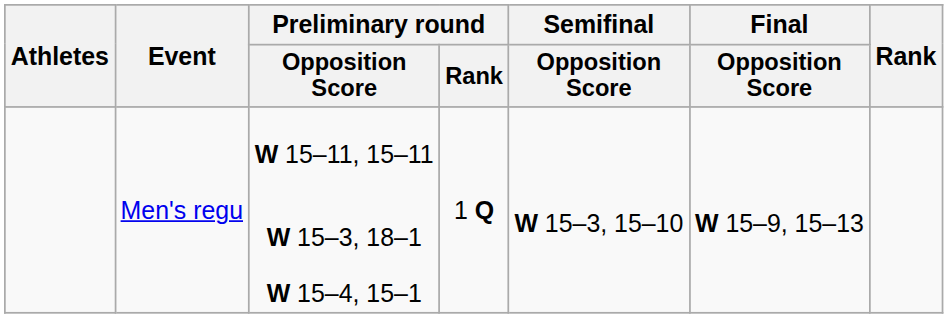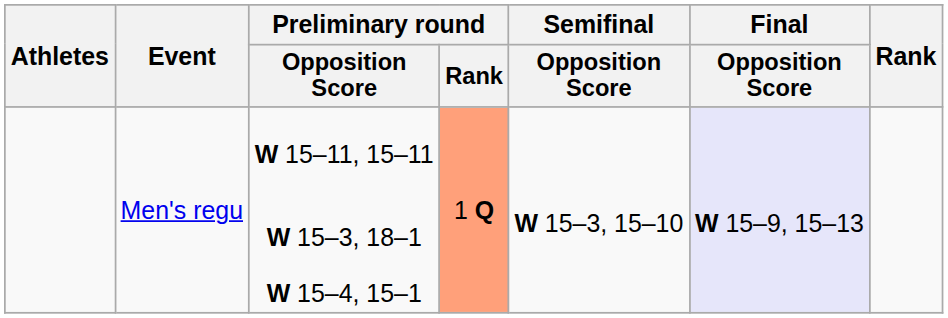(474, 210) no background -> (474, 210) lightsalmon background
(779, 224) no background -> (779, 224) lavender background
